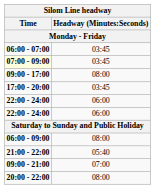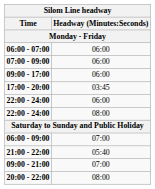(101, 49) 03:45 -> (101, 49) 06:00
(28, 62) lightyellow background -> (28, 62) no background
(101, 62) 03:45 -> (101, 62) 06:00
(101, 75) 08:00 -> (101, 75) 06:00
(101, 113) 06:00 -> (101, 113) 08:00
(101, 139) 08:00 -> (101, 139) 07:00
